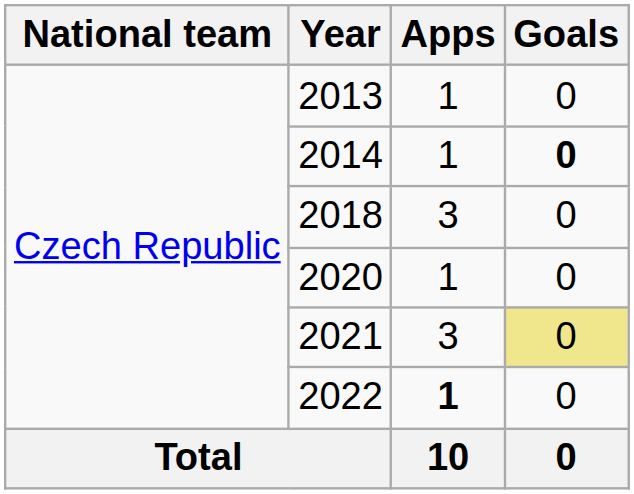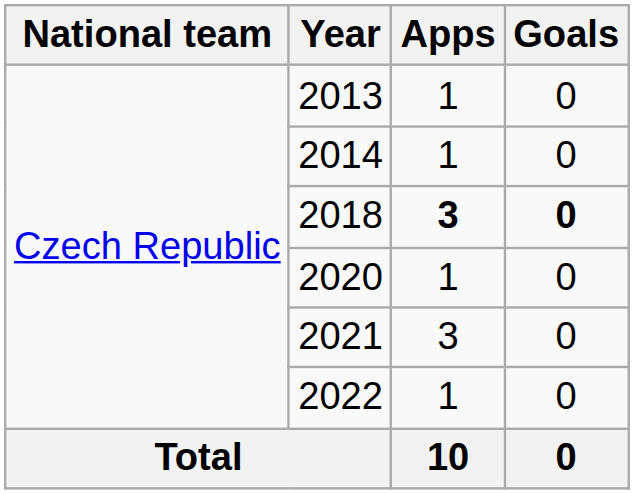(566, 155) bold -> (566, 155) normal
(448, 215) normal -> (448, 215) bold
(566, 215) normal -> (566, 215) bold
(566, 336) khaki background -> (566, 336) no background
(448, 397) bold -> (448, 397) normal
